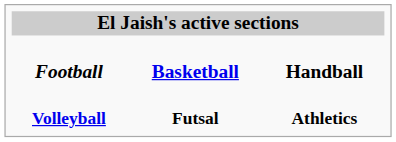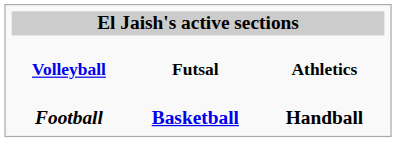rows swapped: (69, 71) <-> (69, 118)
